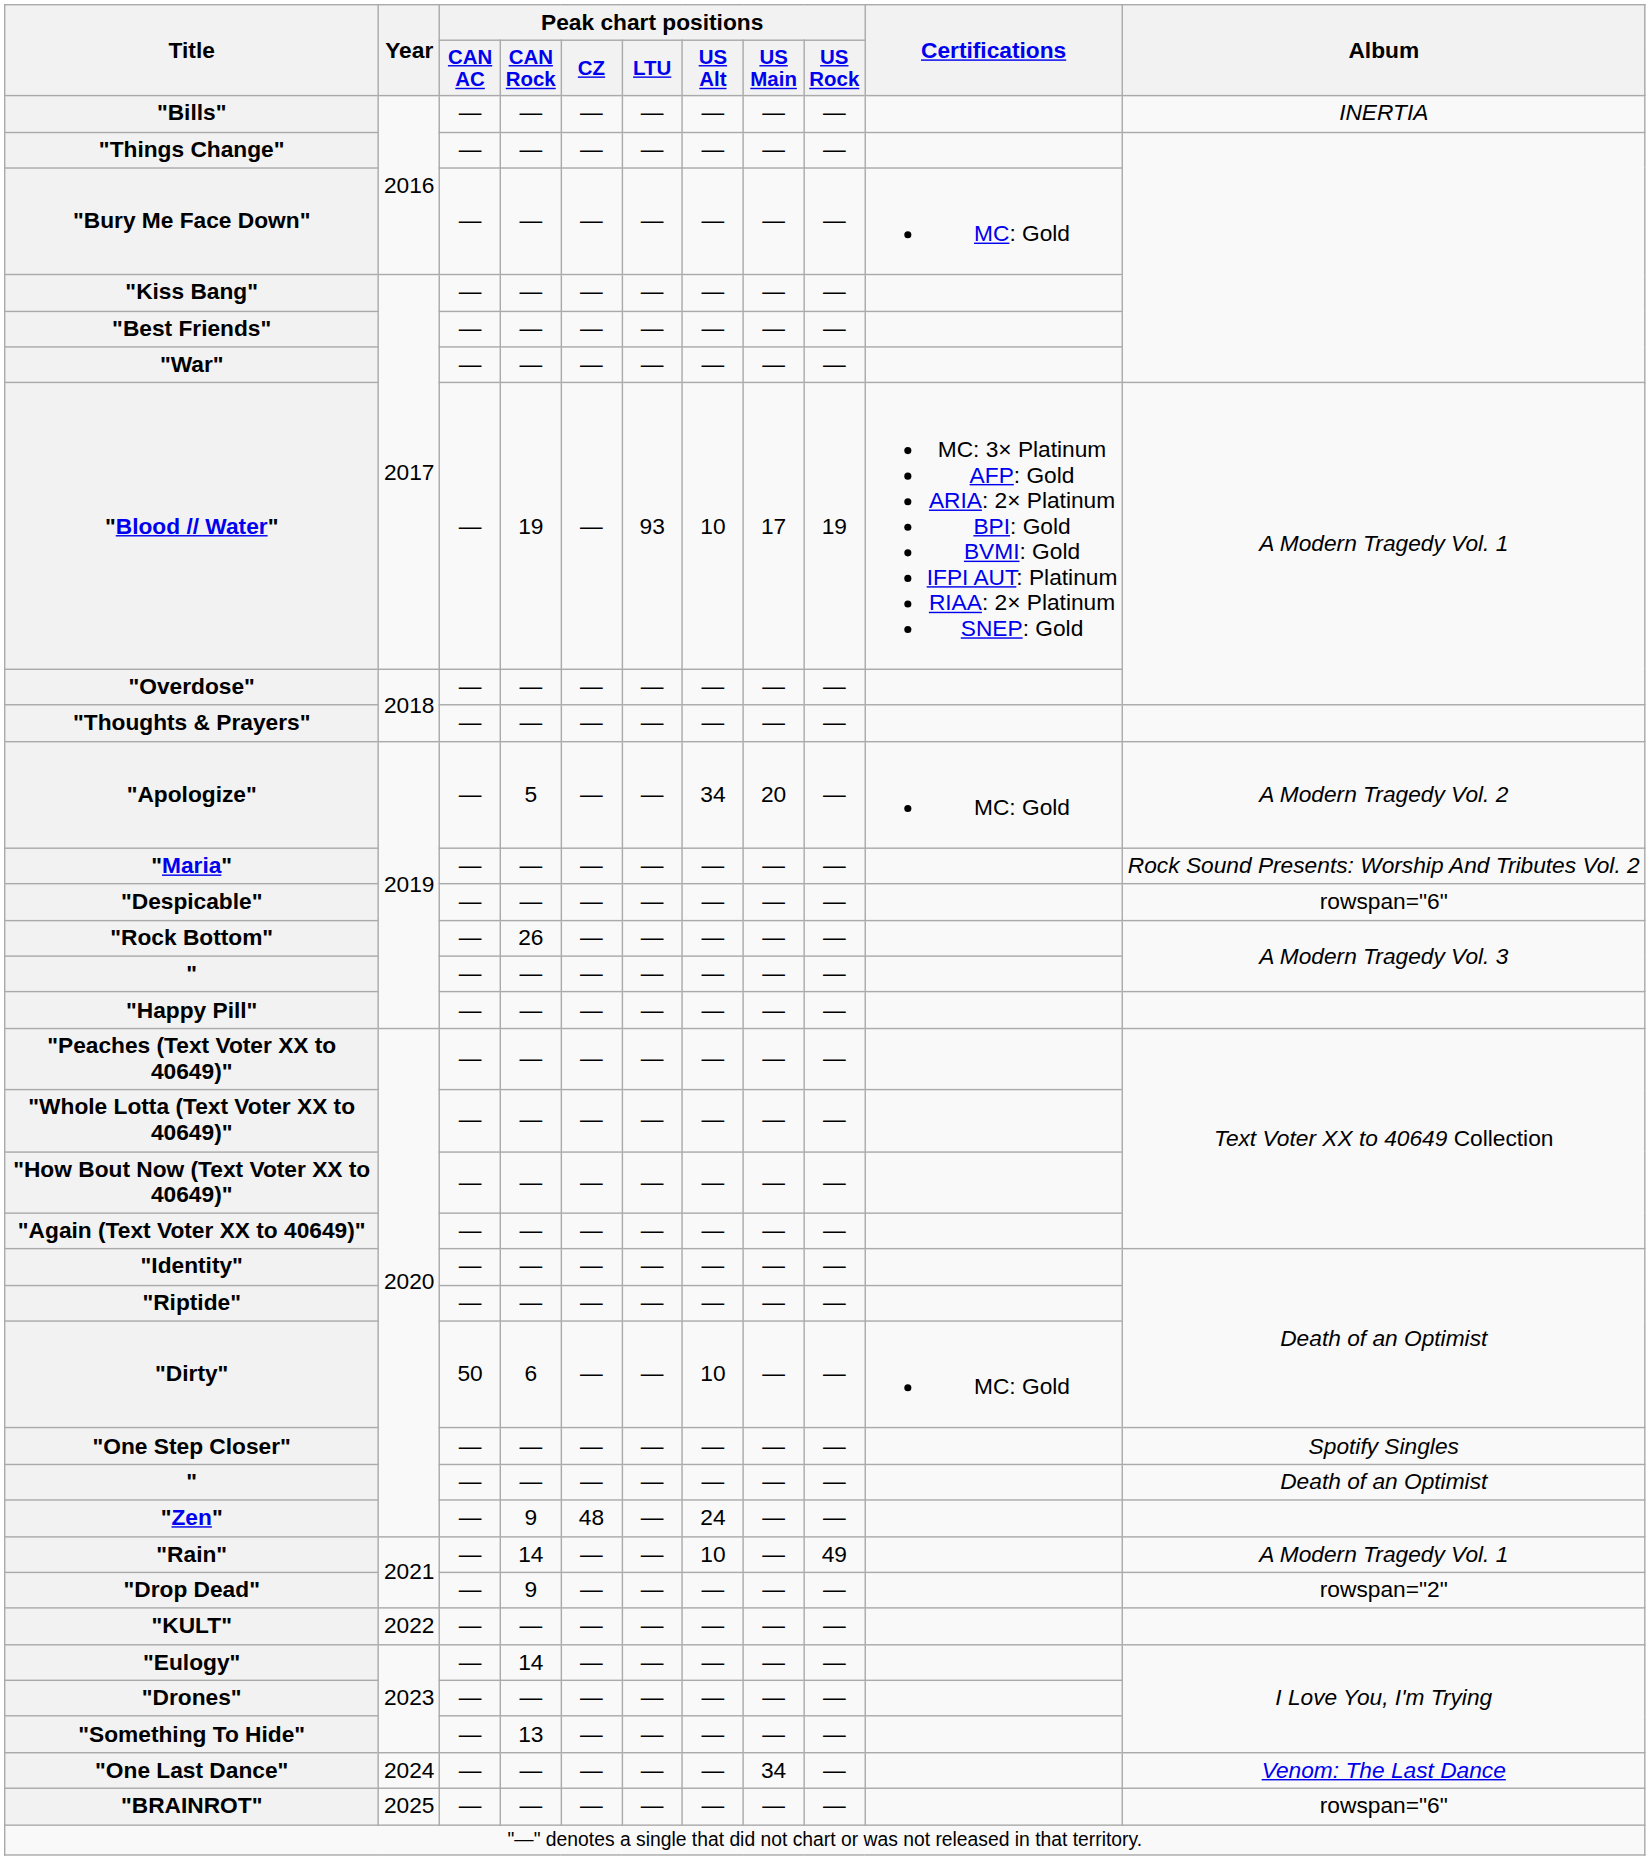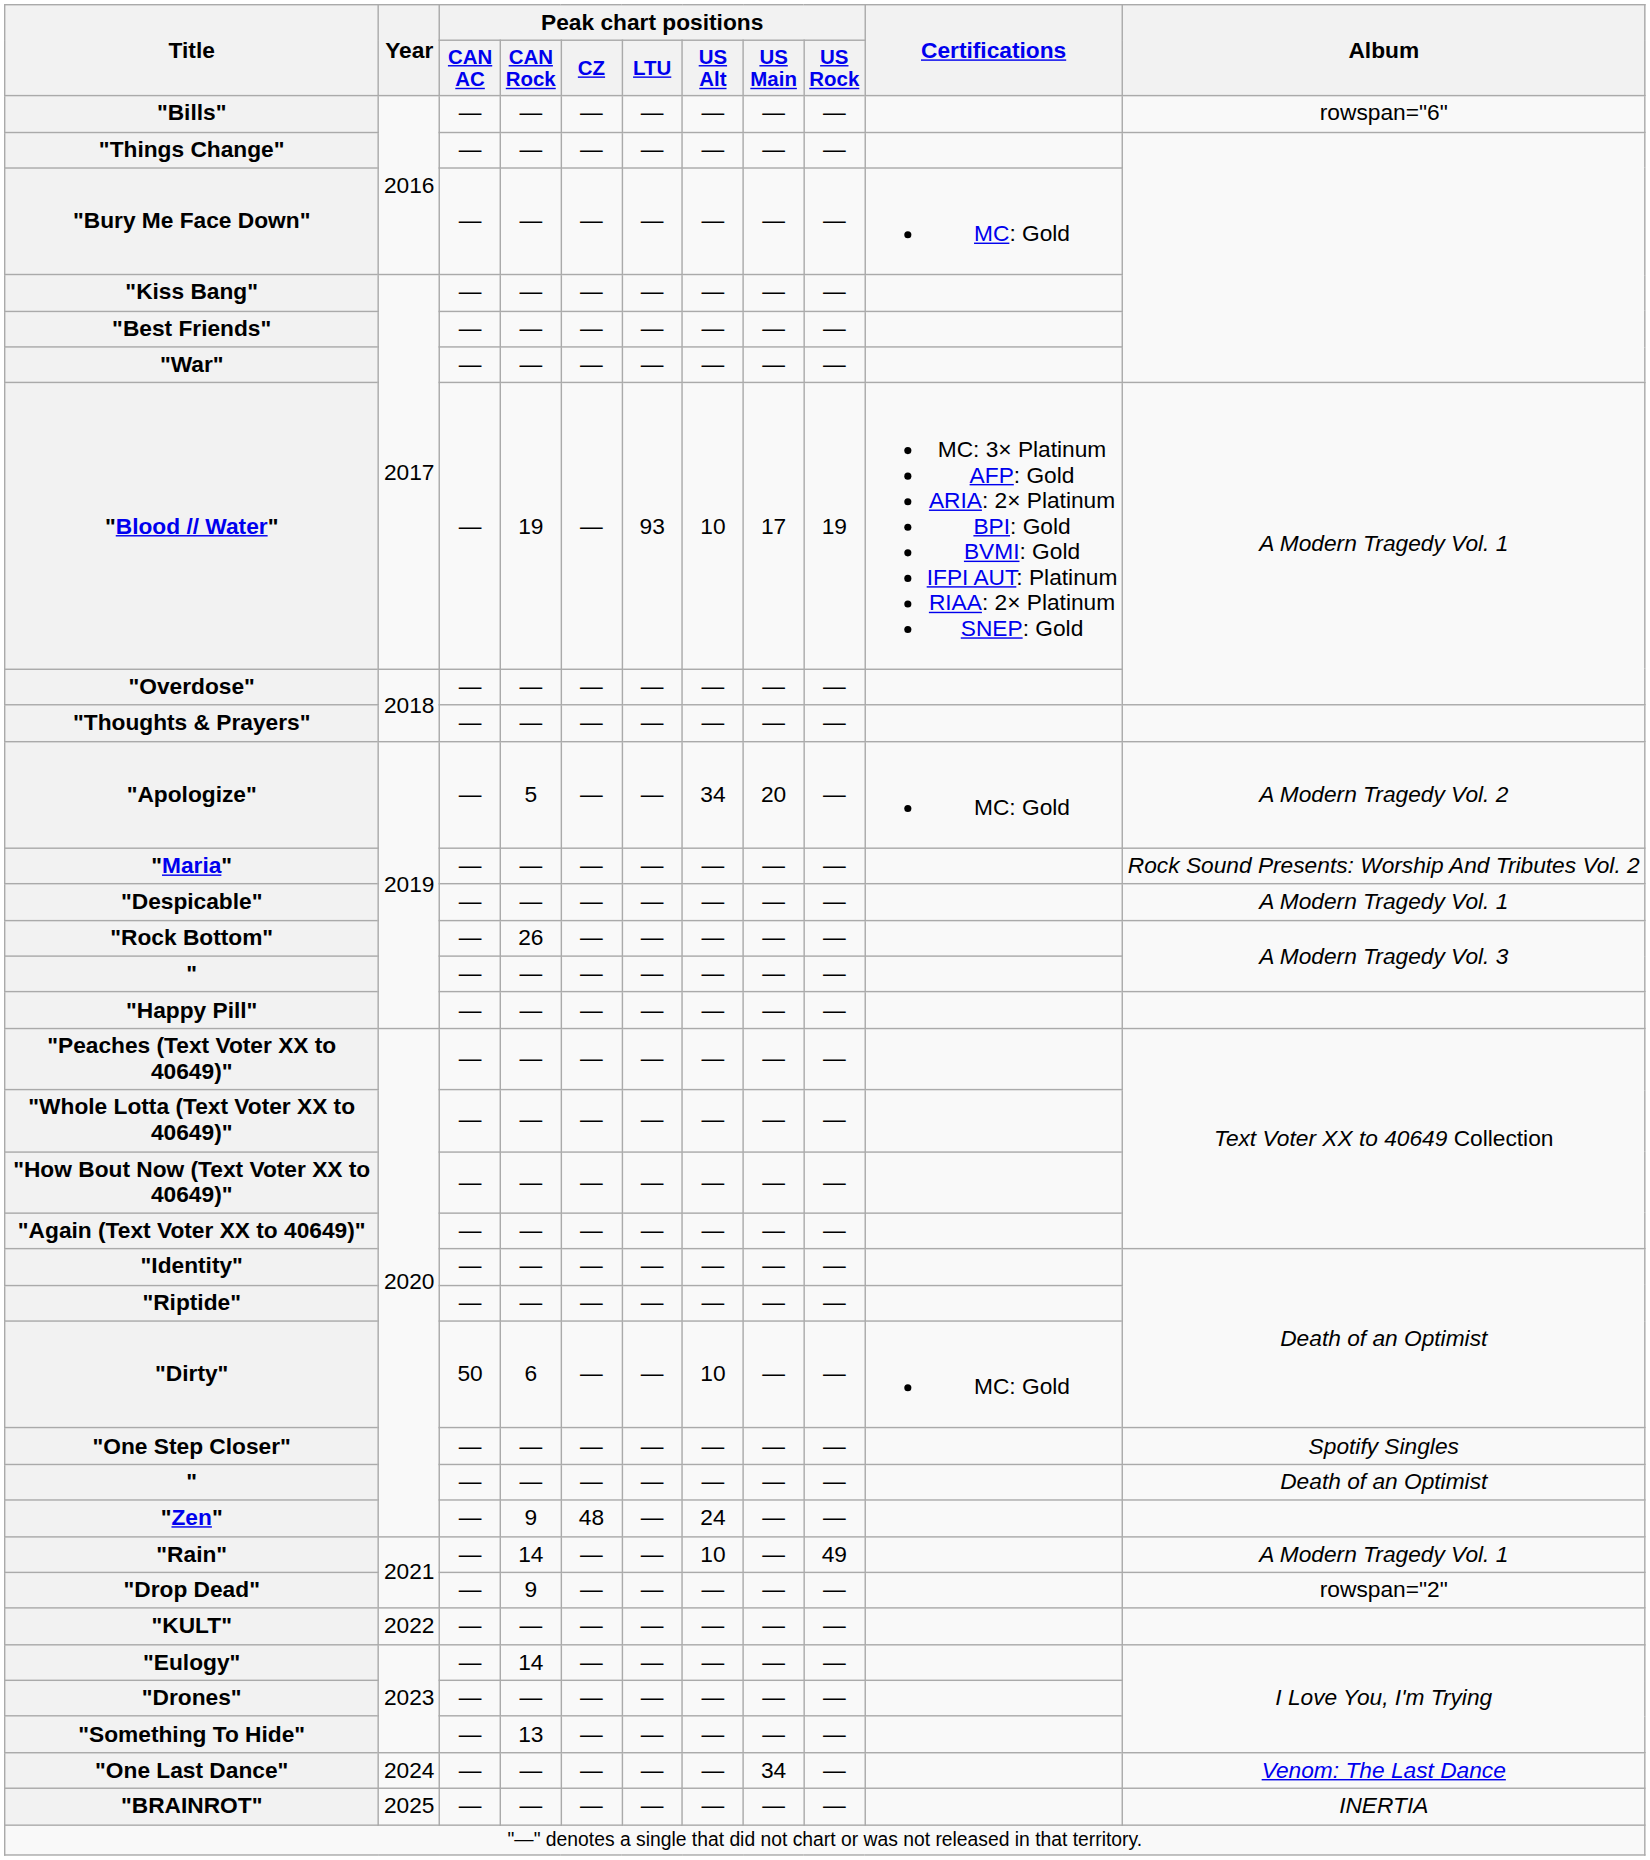(1384, 113) INERTIA -> (1384, 113) rowspan="6"
(1384, 901) rowspan="6" -> (1384, 901) A Modern Tragedy Vol. 1
(1384, 1806) rowspan="6" -> (1384, 1806) INERTIA
